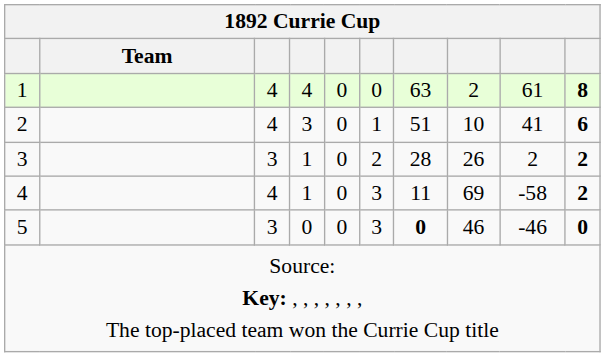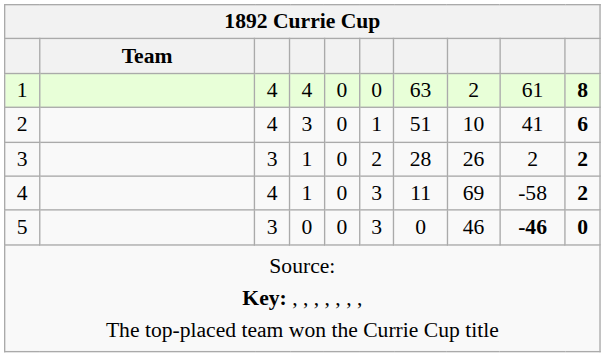(421, 227) bold -> (421, 227) normal
(533, 227) normal -> (533, 227) bold
